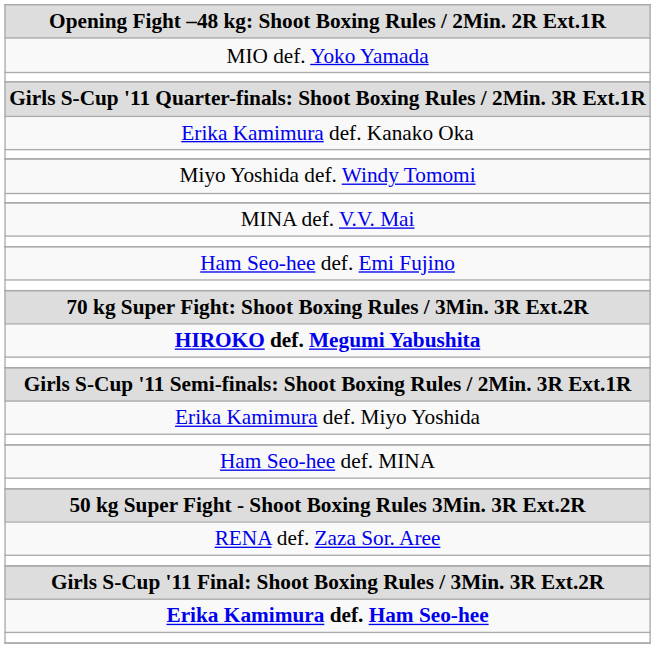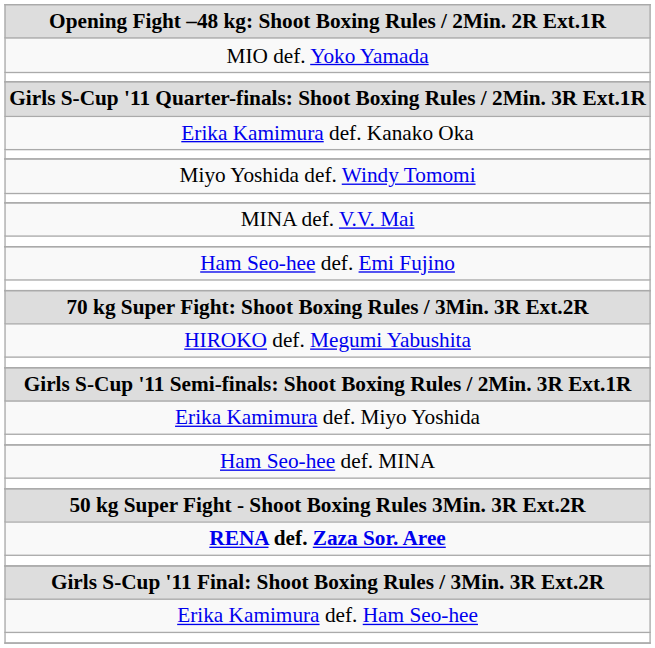(328, 340) bold -> (328, 340) normal
(328, 538) normal -> (328, 538) bold
(328, 615) bold -> (328, 615) normal
